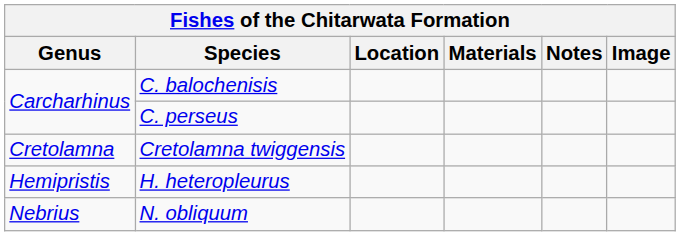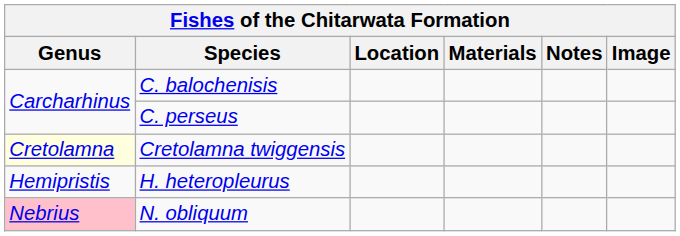(62, 149) no background -> (62, 149) lightyellow background
(44, 213) no background -> (44, 213) pink background
